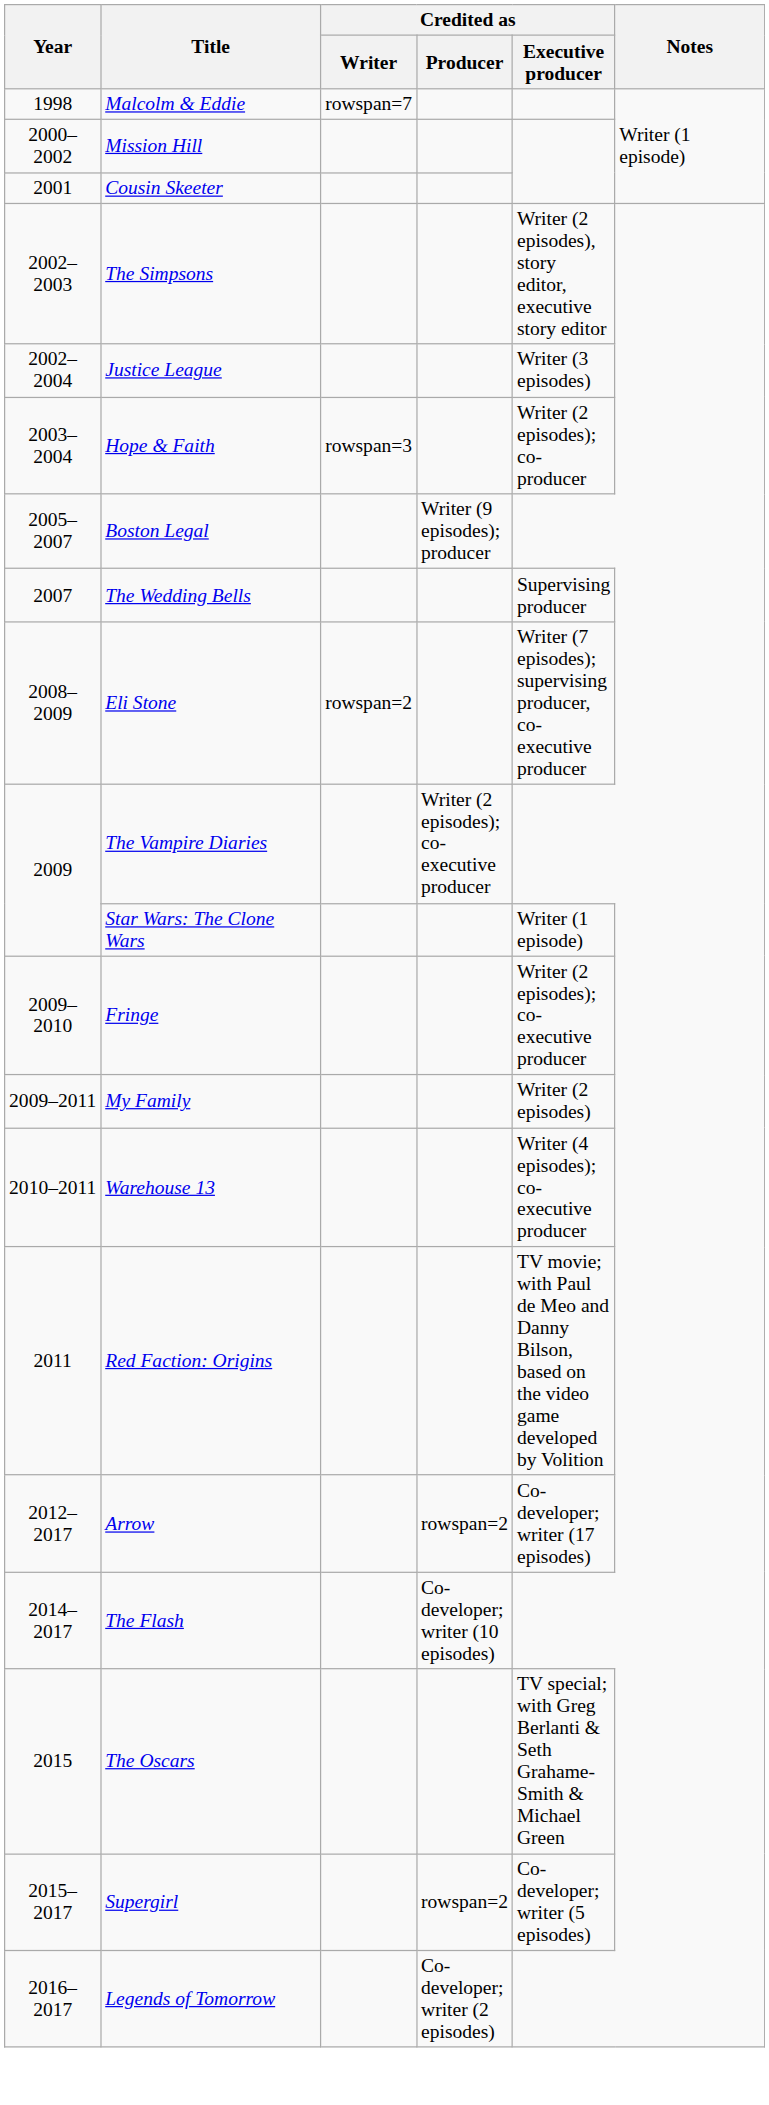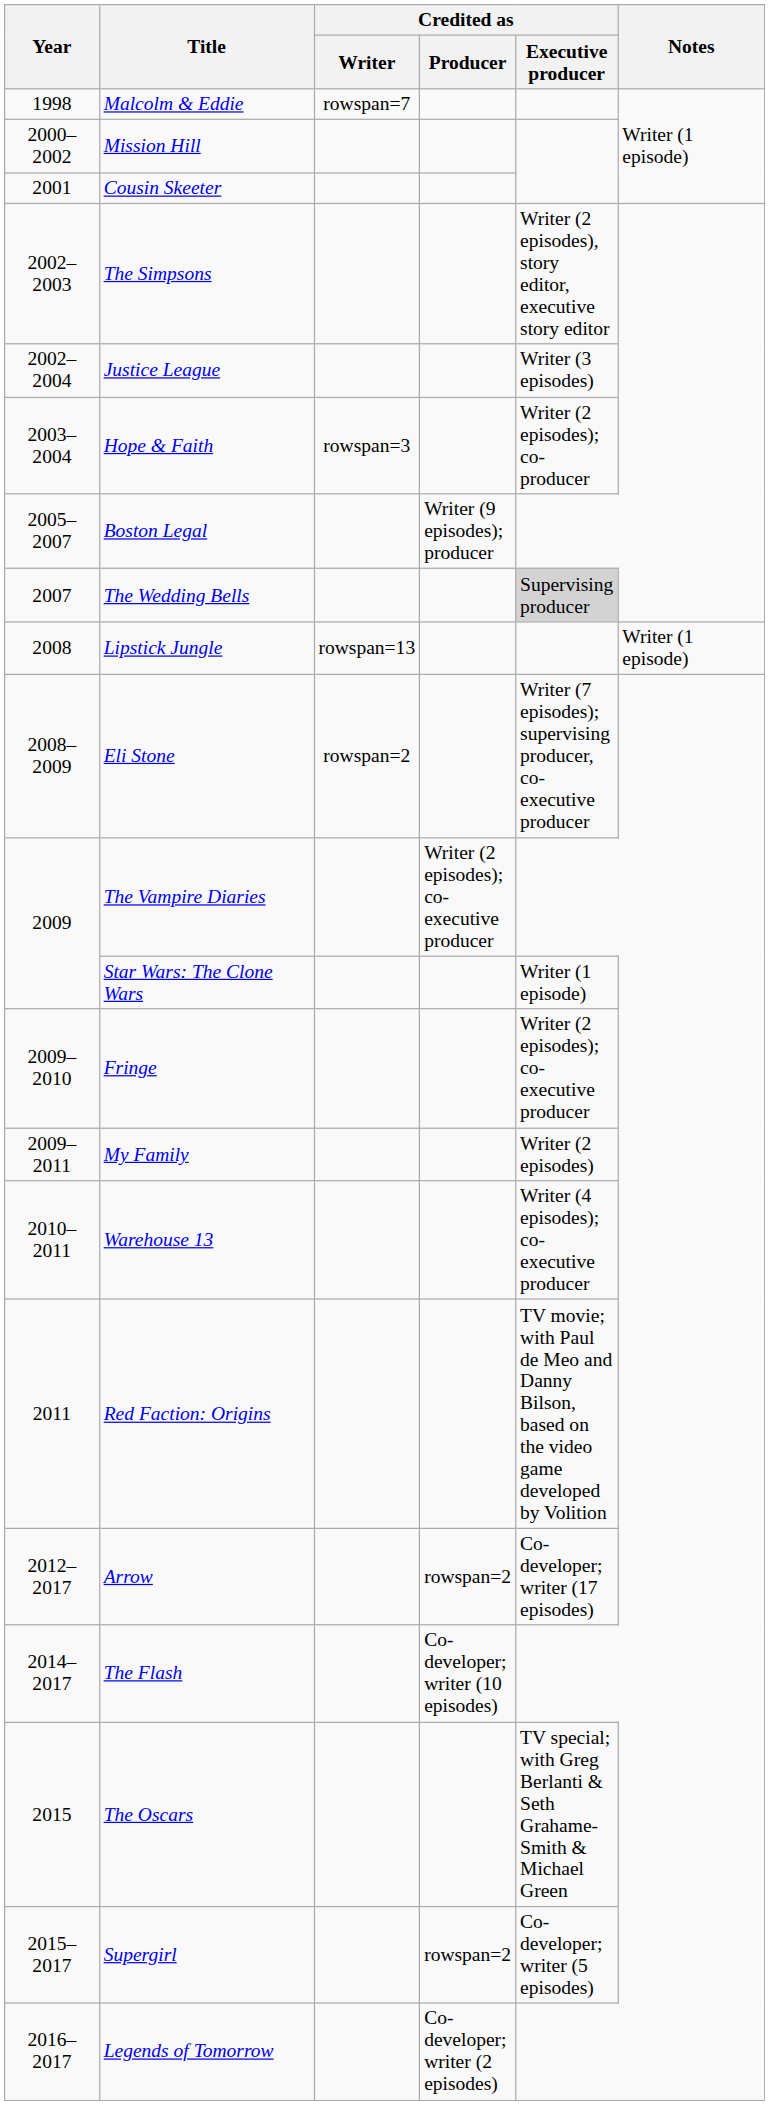(564, 595) no background -> (567, 595) lightgrey background
+ row: (163, 647)
